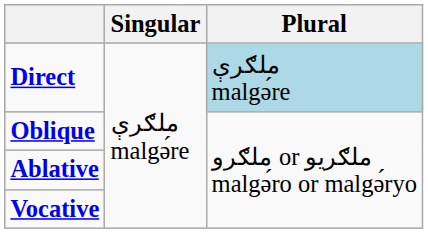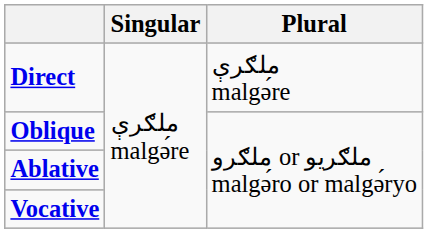(251, 78) lightblue background -> (251, 78) no background
